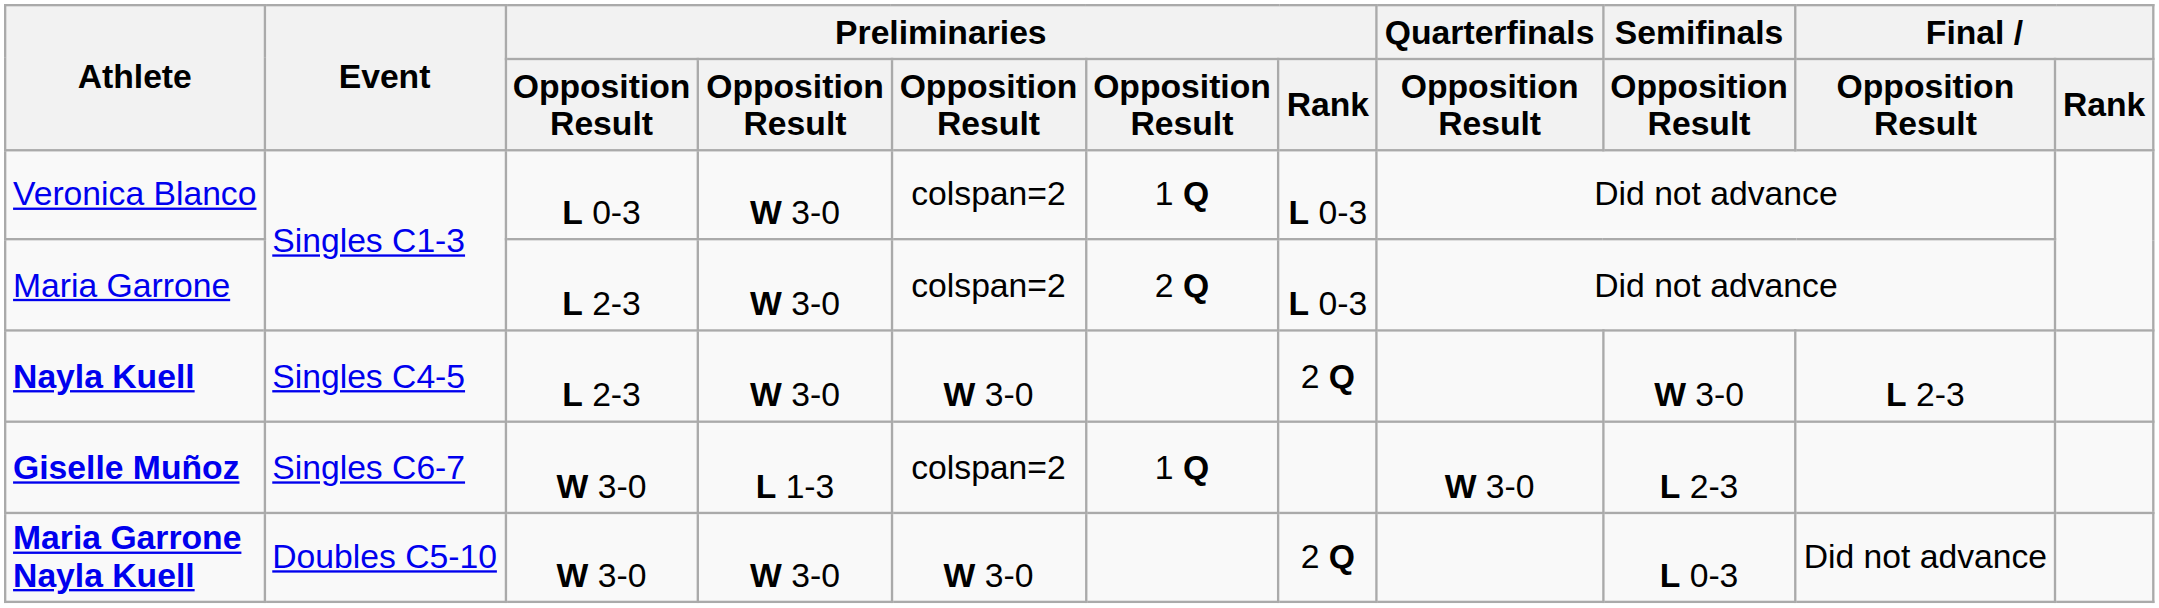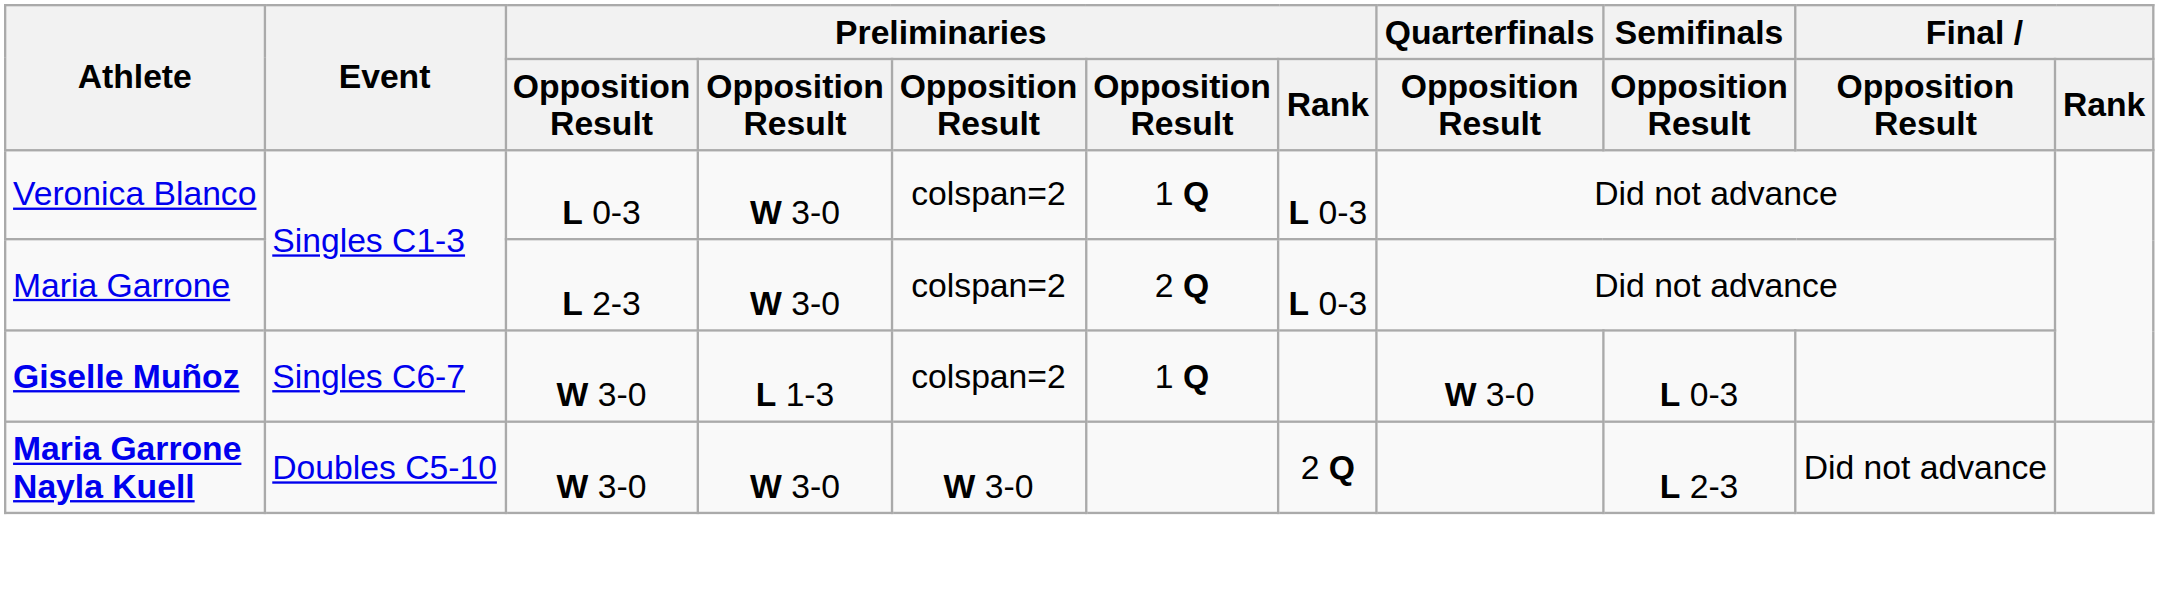- row: (104, 376)
(1699, 486) L 2-3 -> (1699, 395) L 0-3
(1699, 576) L 0-3 -> (1699, 486) L 2-3
